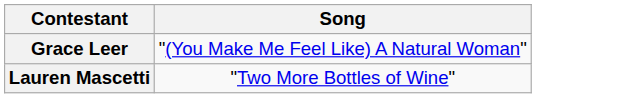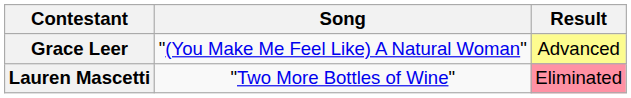+ column: (579, 19)
